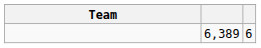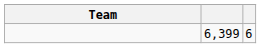(222, 33) 6,389 -> (222, 33) 6,399
